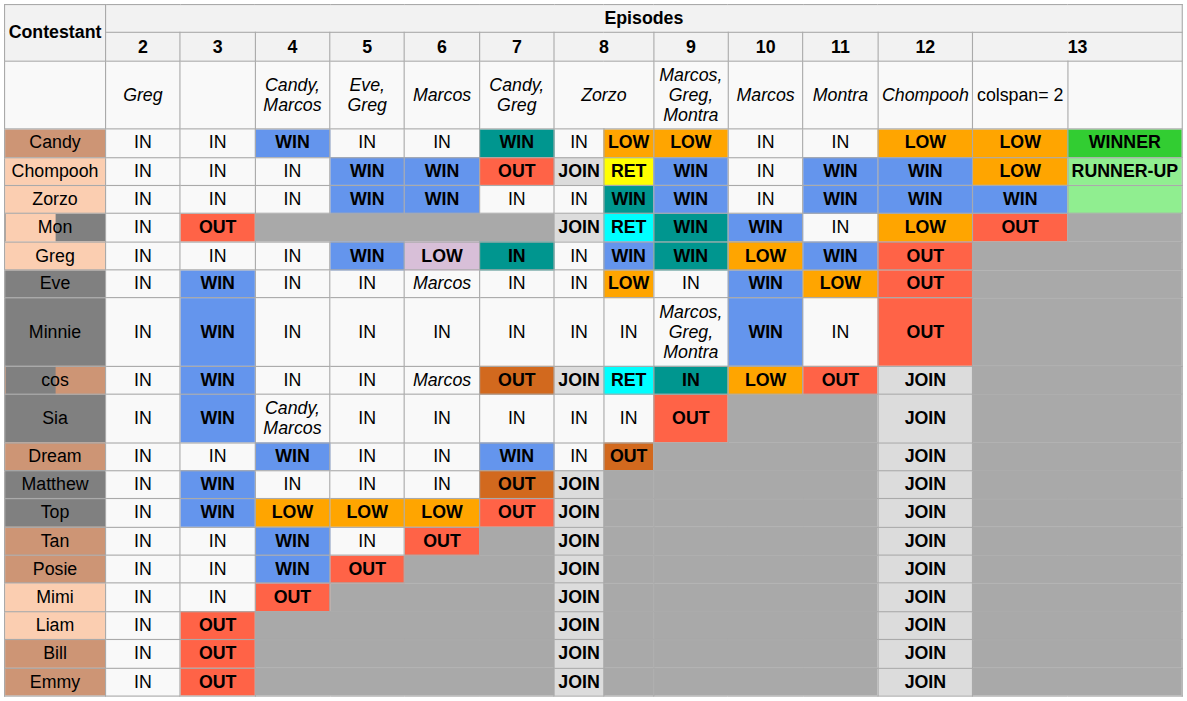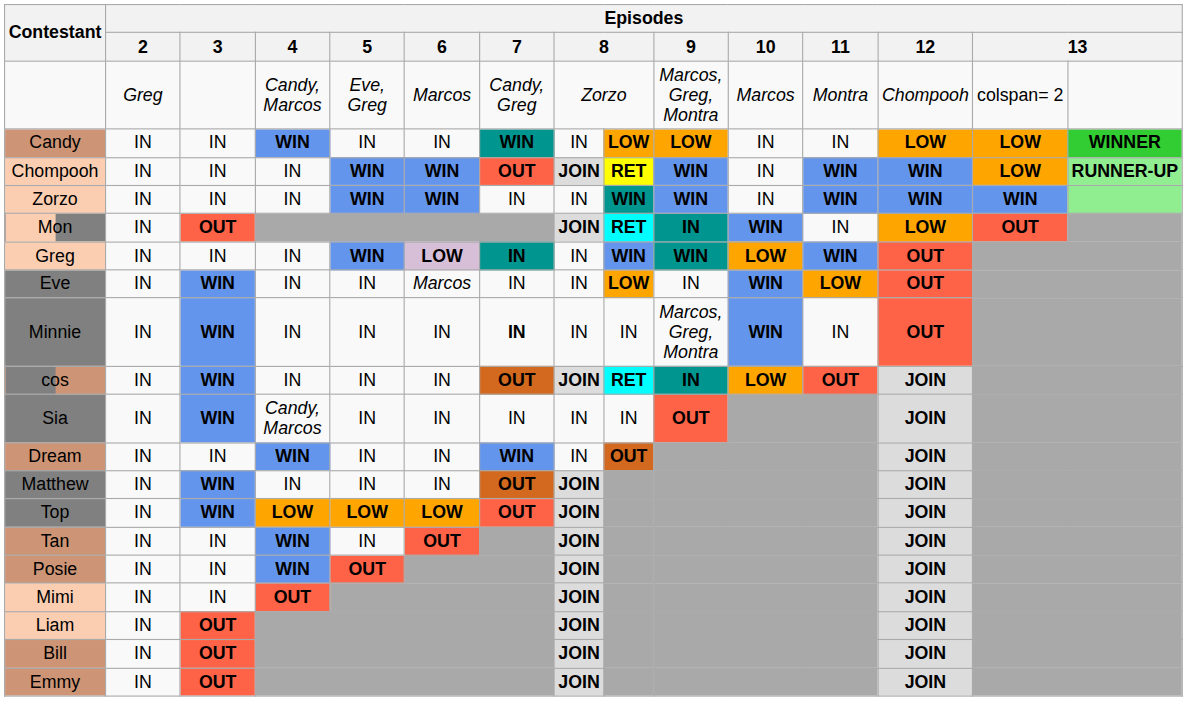(691, 227) WIN -> (691, 227) IN
(517, 332) normal -> (517, 332) bold
(442, 380) Marcos -> (442, 380) IN
